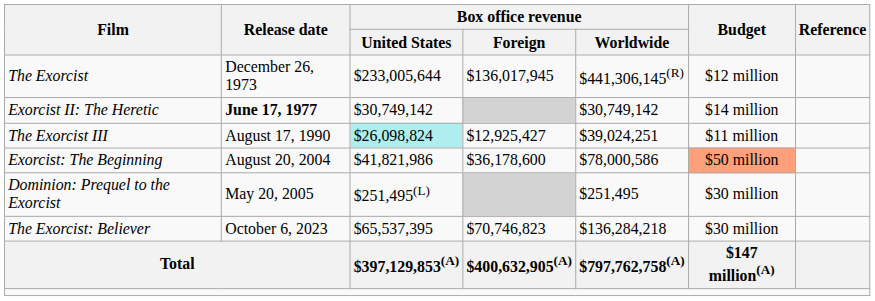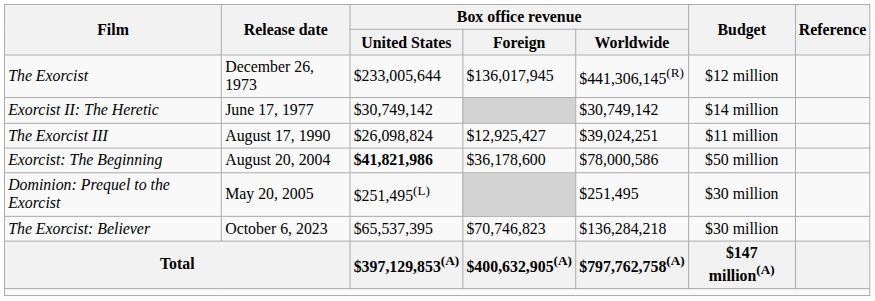(271, 110) bold -> (269, 110) normal
(393, 135) paleturquoise background -> (393, 135) no background
(393, 160) normal -> (393, 160) bold
(742, 160) lightsalmon background -> (742, 160) no background
